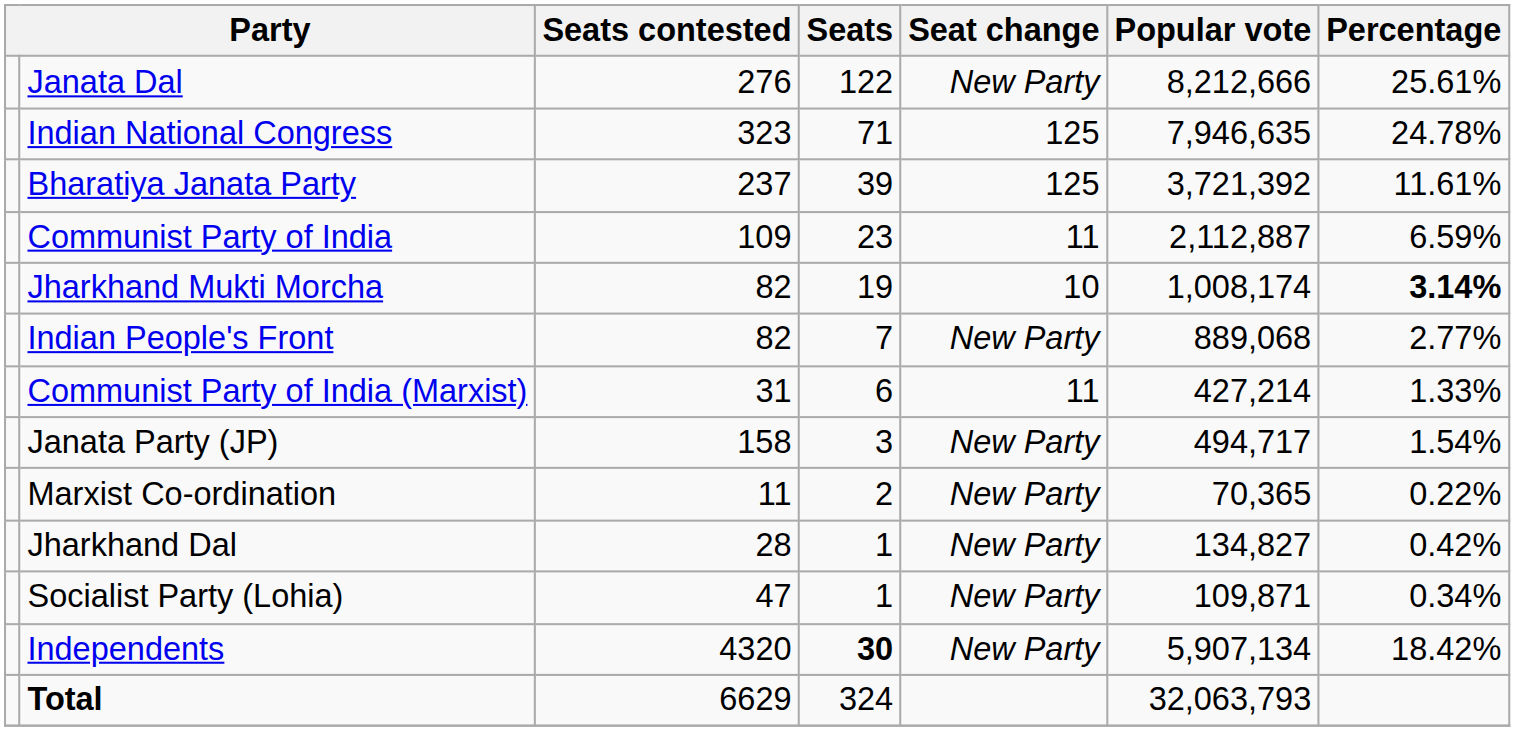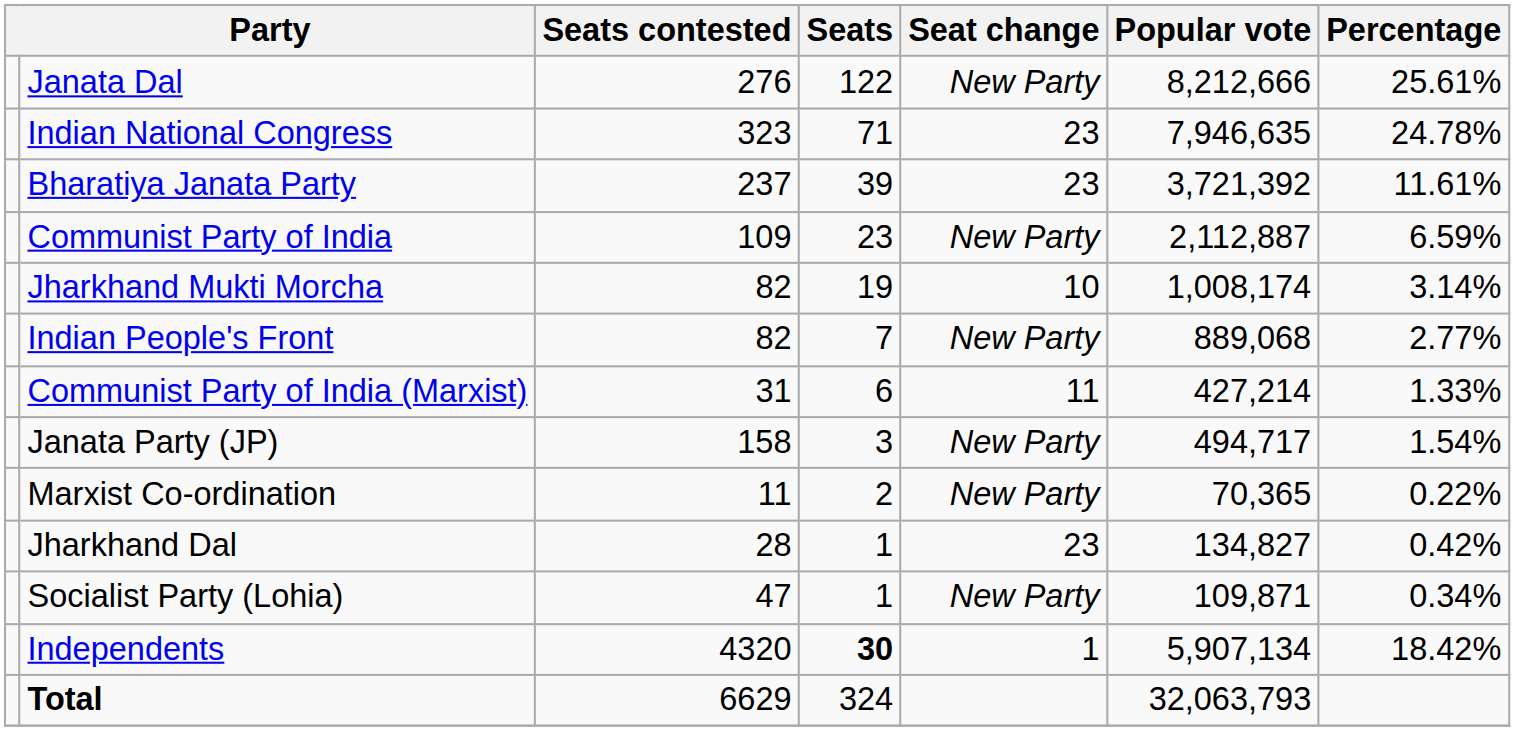(1072, 133) 125 -> (1081, 133) 23
(1072, 184) 125 -> (1081, 184) 23
(1083, 236) 11 -> (1025, 236) New Party
(1455, 287) bold -> (1455, 287) normal
(1025, 545) New Party -> (1081, 545) 23
(1025, 648) New Party -> (1090, 648) 1
